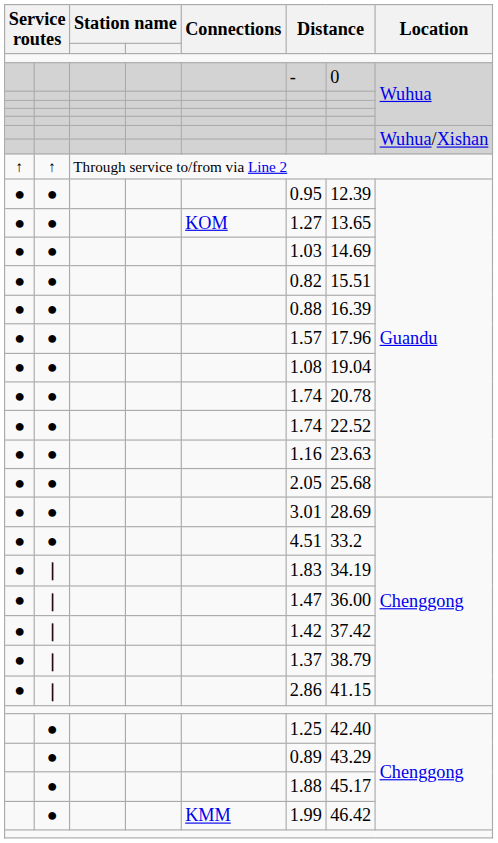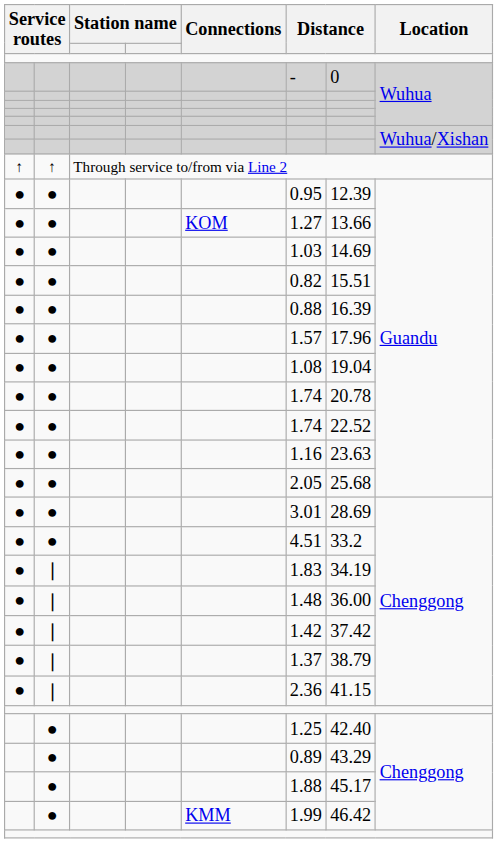(351, 222) 13.65 -> (351, 222) 13.66
(306, 600) 1.47 -> (306, 600) 1.48
(306, 690) 2.86 -> (306, 690) 2.36
